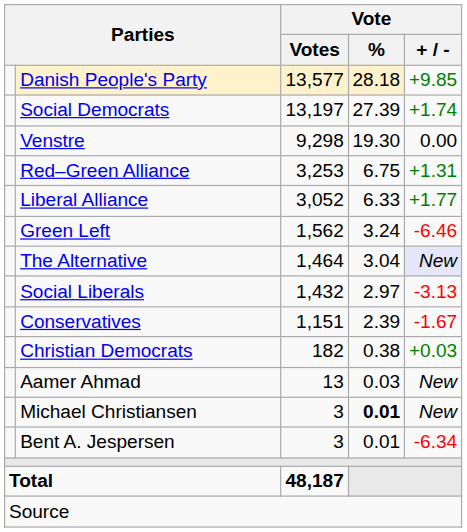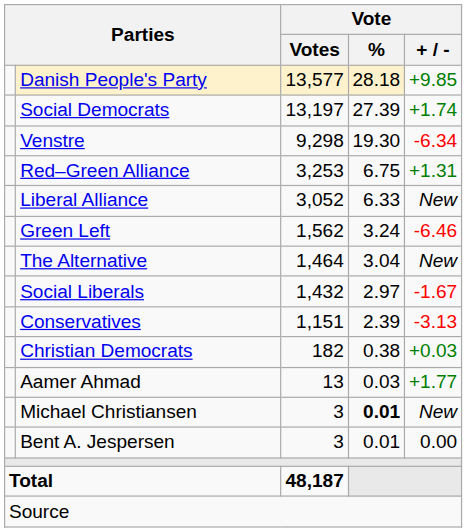(439, 140) 0.00 -> (435, 140) -6.34
(433, 200) +1.77 -> (438, 200) New
(438, 261) lavender background -> (438, 261) no background
(435, 291) -3.13 -> (435, 291) -1.67
(435, 321) -1.67 -> (435, 321) -3.13
(438, 381) New -> (433, 381) +1.77
(435, 442) -6.34 -> (439, 442) 0.00
